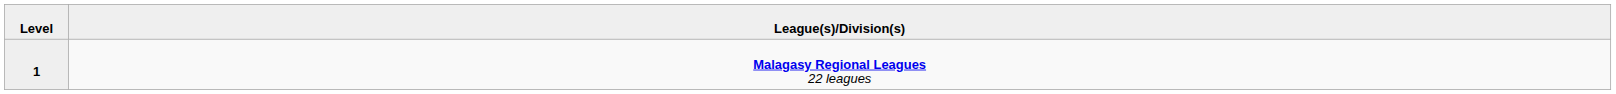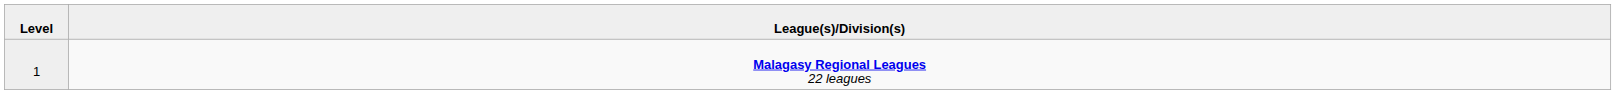(37, 71) bold -> (37, 71) normal
